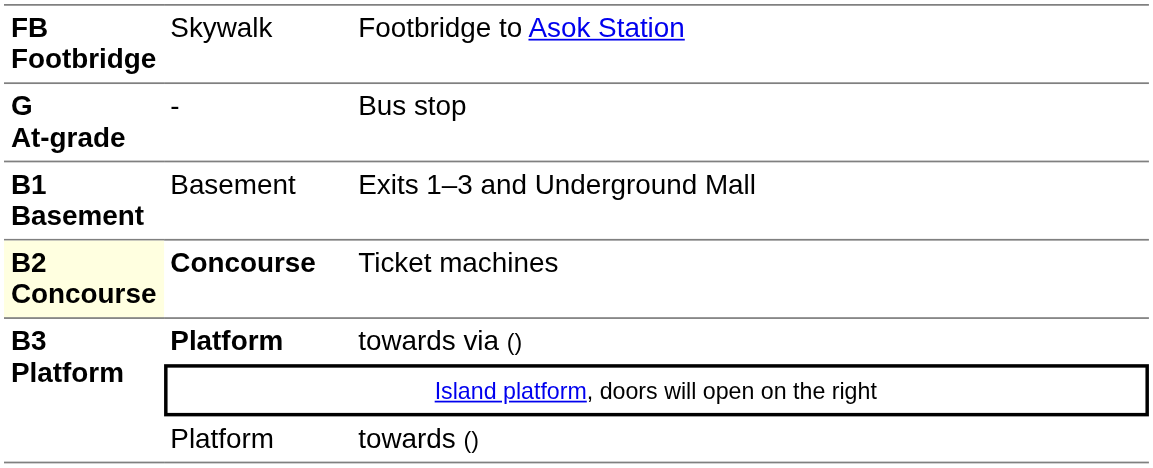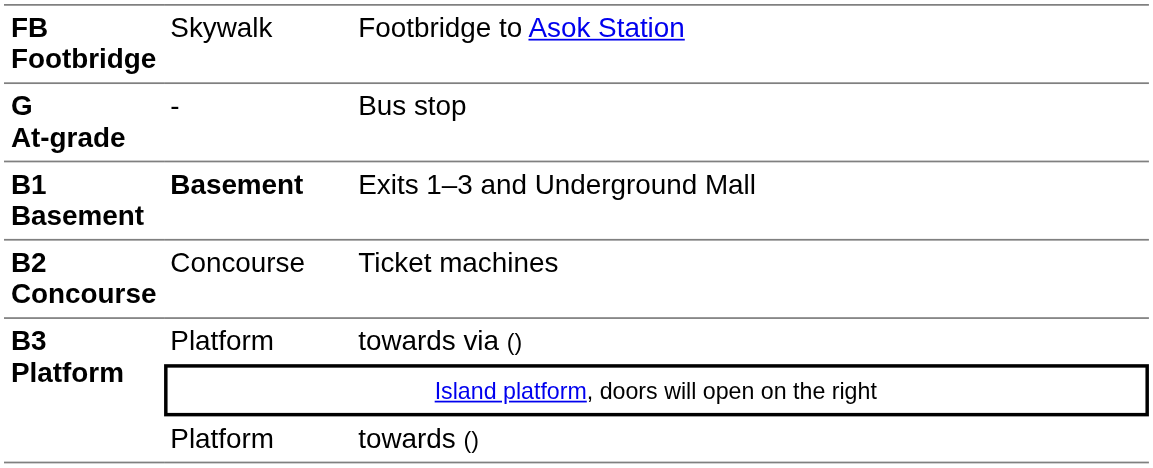(233, 184) normal -> (237, 184) bold
(84, 278) lightyellow background -> (84, 278) no background
(243, 262) bold -> (238, 262) normal
(227, 341) bold -> (222, 341) normal
